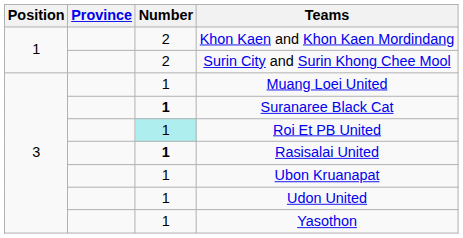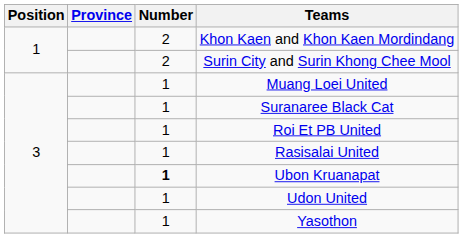(166, 107) bold -> (166, 107) normal
(166, 130) paleturquoise background -> (166, 130) no background
(166, 152) bold -> (166, 152) normal
(166, 175) normal -> (166, 175) bold
